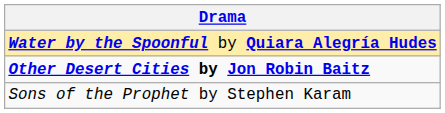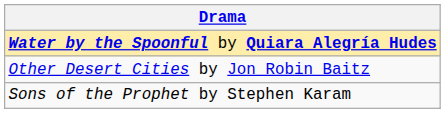(189, 69) bold -> (189, 69) normal
